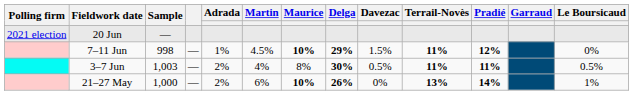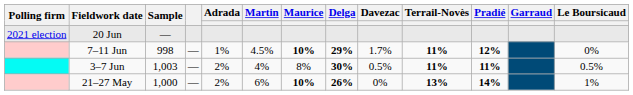(380, 50) 1.5% -> (380, 50) 1.7%
